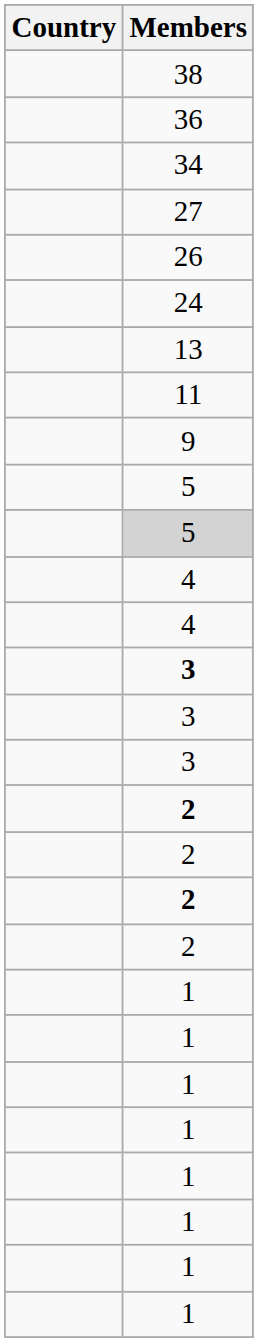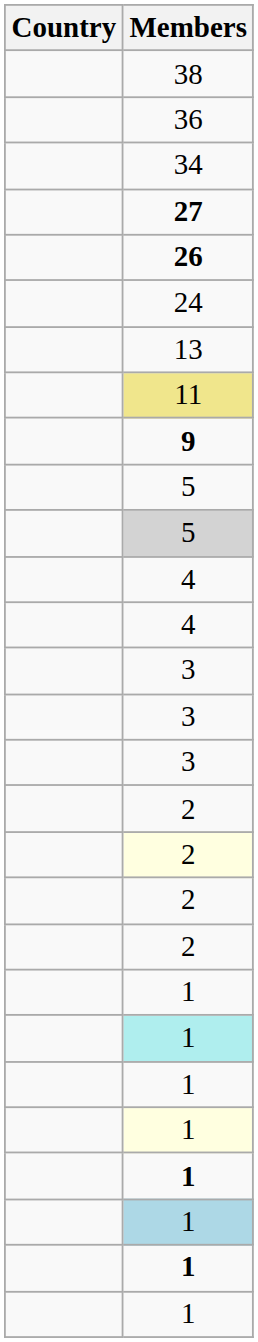(188, 211) normal -> (188, 211) bold
(188, 257) normal -> (188, 257) bold
(188, 394) no background -> (188, 394) khaki background
(188, 440) normal -> (188, 440) bold
(188, 670) bold -> (188, 670) normal
(188, 808) bold -> (188, 808) normal
(188, 854) no background -> (188, 854) lightyellow background
(188, 900) bold -> (188, 900) normal
(188, 1037) no background -> (188, 1037) paleturquoise background
(188, 1129) no background -> (188, 1129) lightyellow background
(188, 1175) normal -> (188, 1175) bold
(188, 1221) no background -> (188, 1221) lightblue background
(188, 1267) normal -> (188, 1267) bold
